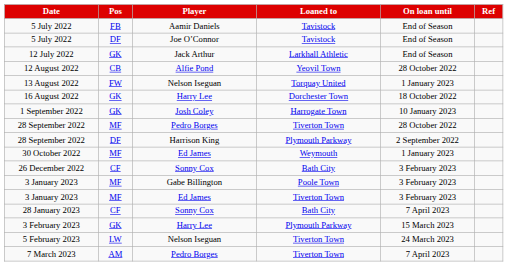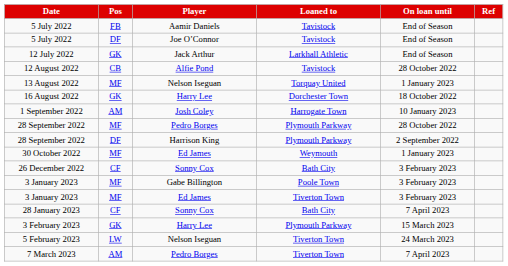(318, 69) Yeovil Town -> (318, 69) Tavistock
(115, 83) FW -> (115, 83) MF
(115, 111) GK -> (115, 111) AM
(318, 126) Tiverton Town -> (318, 126) Plymouth Parkway
